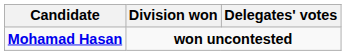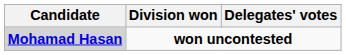(65, 38) no background -> (65, 38) lightgrey background
